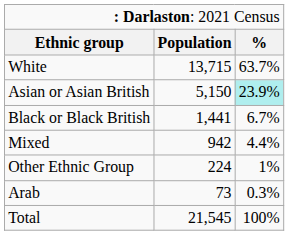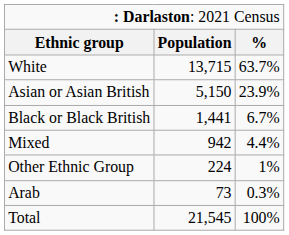(259, 92) paleturquoise background -> (259, 92) no background
